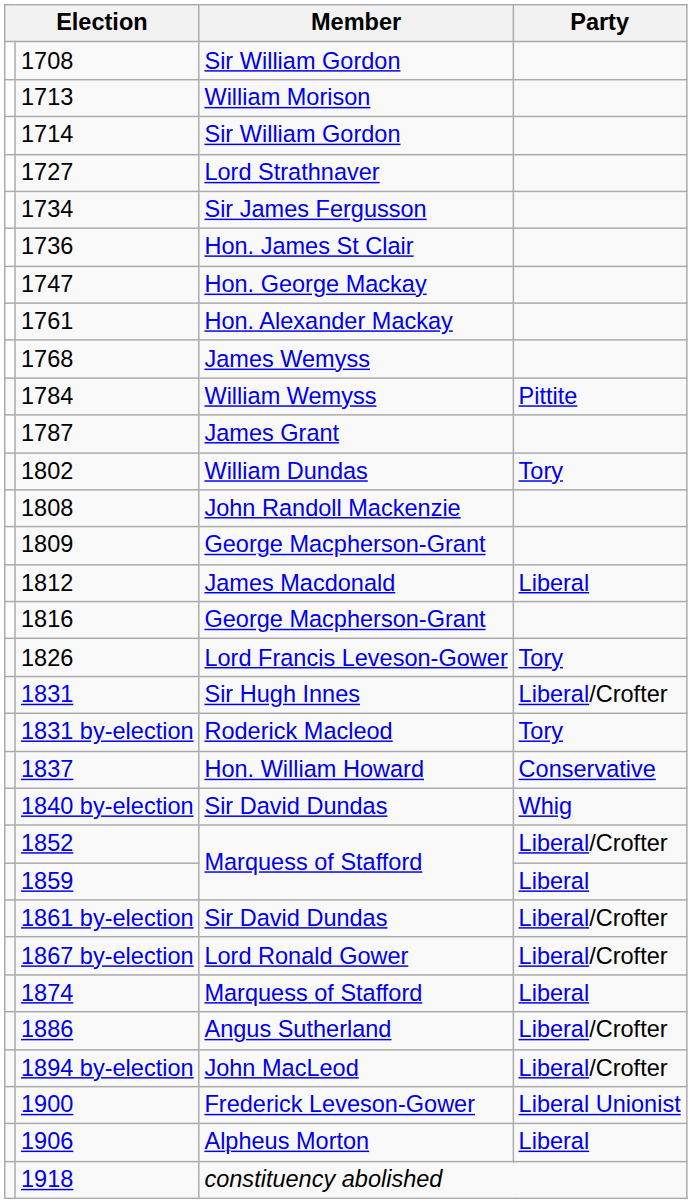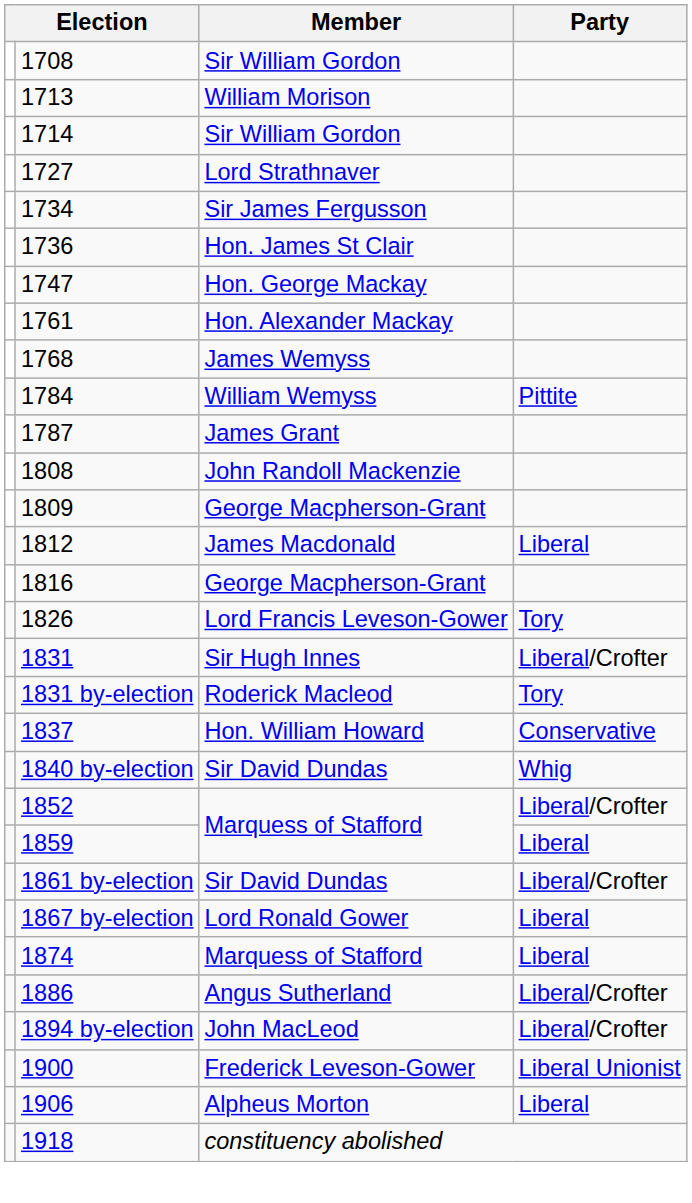- row: (47, 470)
(593, 955) Liberal/Crofter -> (554, 918) Liberal
